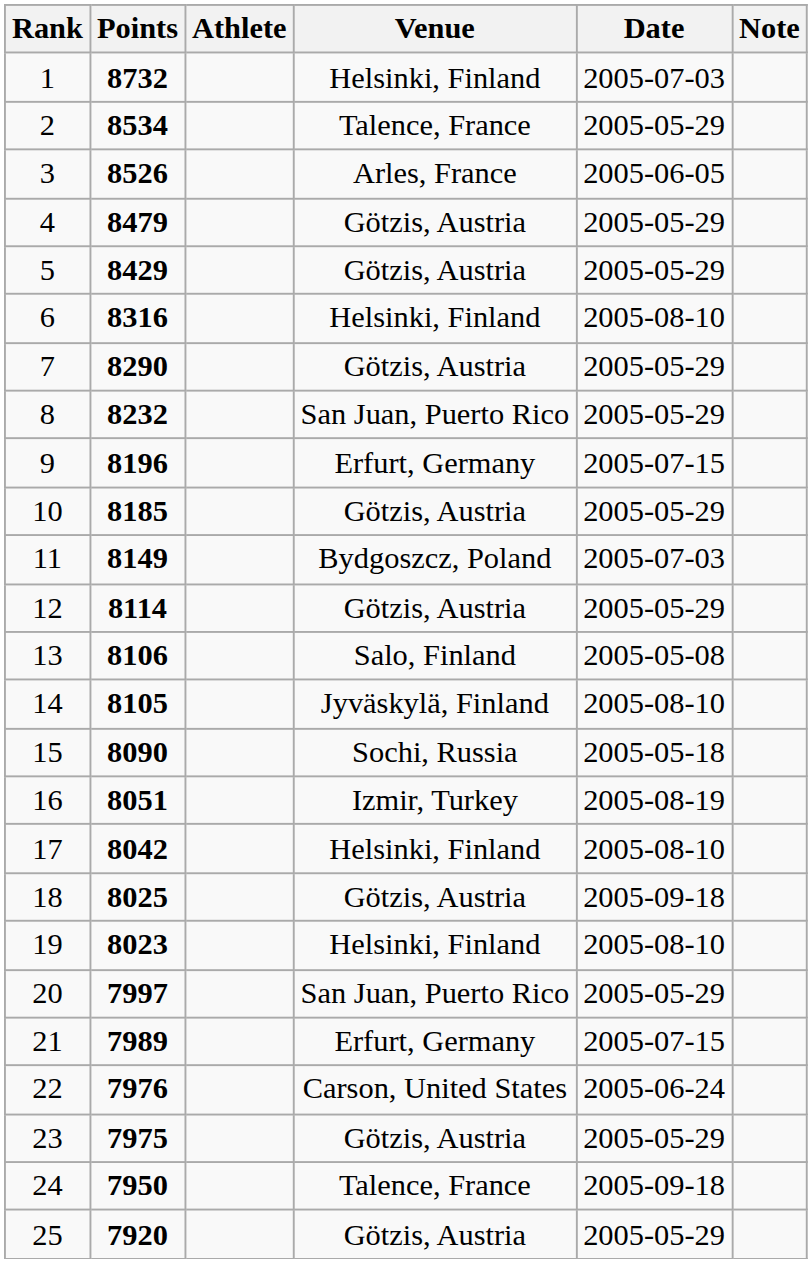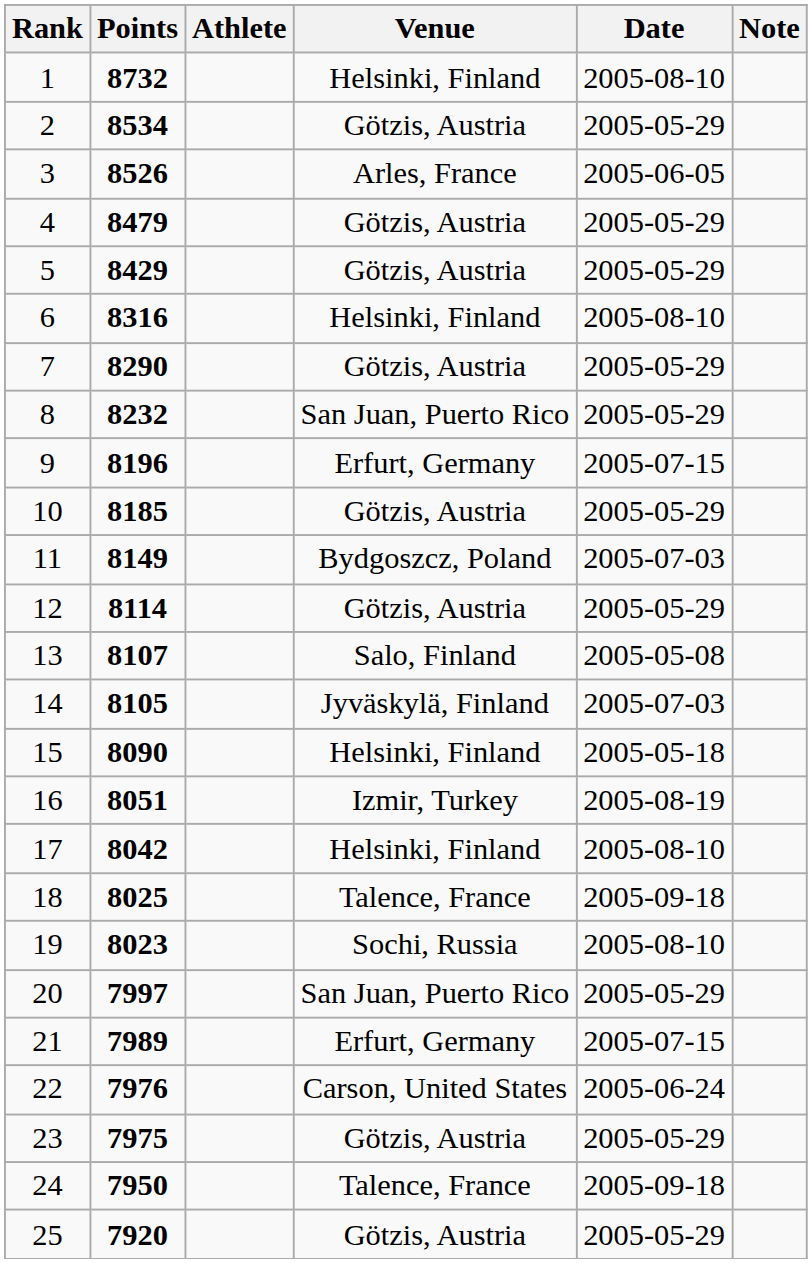(654, 76) 2005-07-03 -> (654, 76) 2005-08-10
(435, 125) Talence, France -> (435, 125) Götzis, Austria
(137, 655) 8106 -> (137, 655) 8107
(654, 703) 2005-08-10 -> (654, 703) 2005-07-03
(435, 751) Sochi, Russia -> (435, 751) Helsinki, Finland
(435, 896) Götzis, Austria -> (435, 896) Talence, France
(435, 944) Helsinki, Finland -> (435, 944) Sochi, Russia
